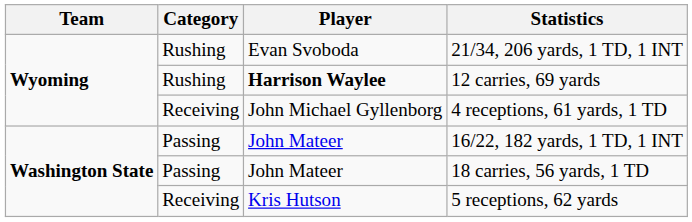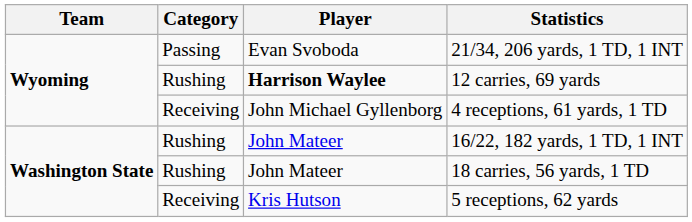(194, 49) Rushing -> (191, 49) Passing
(191, 140) Passing -> (194, 140) Rushing
(191, 170) Passing -> (194, 170) Rushing
